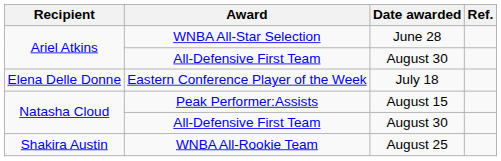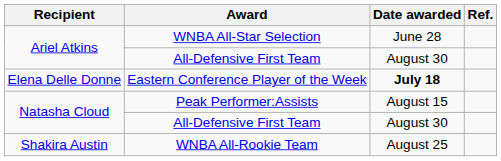(417, 79) normal -> (417, 79) bold
